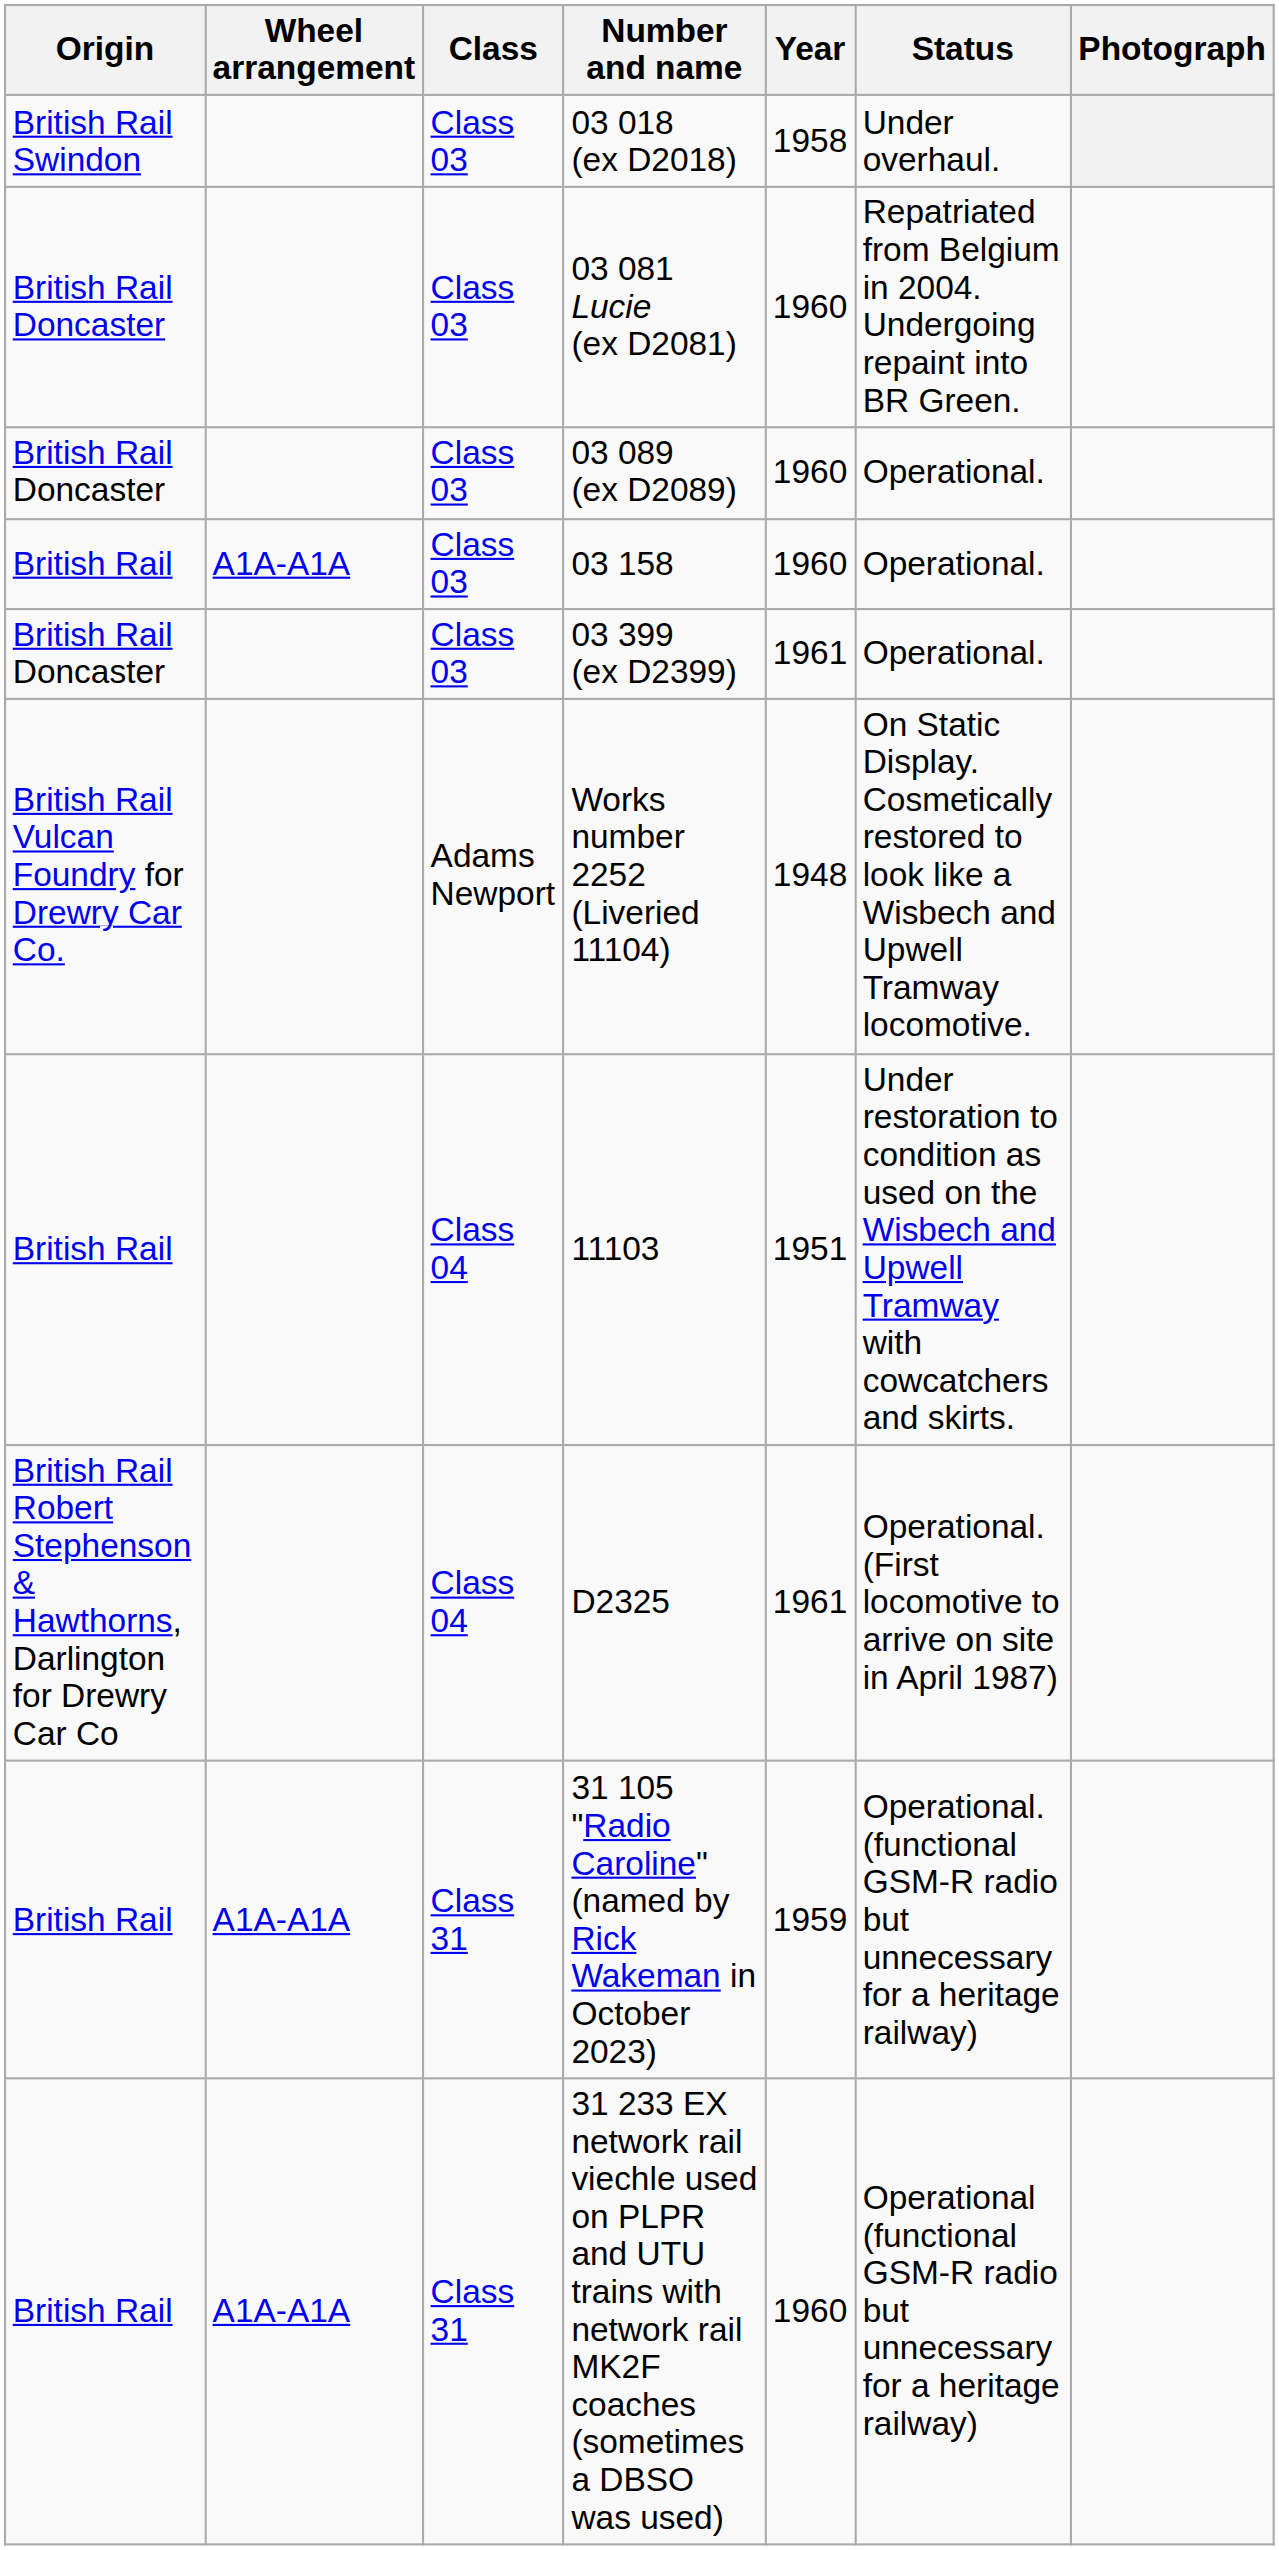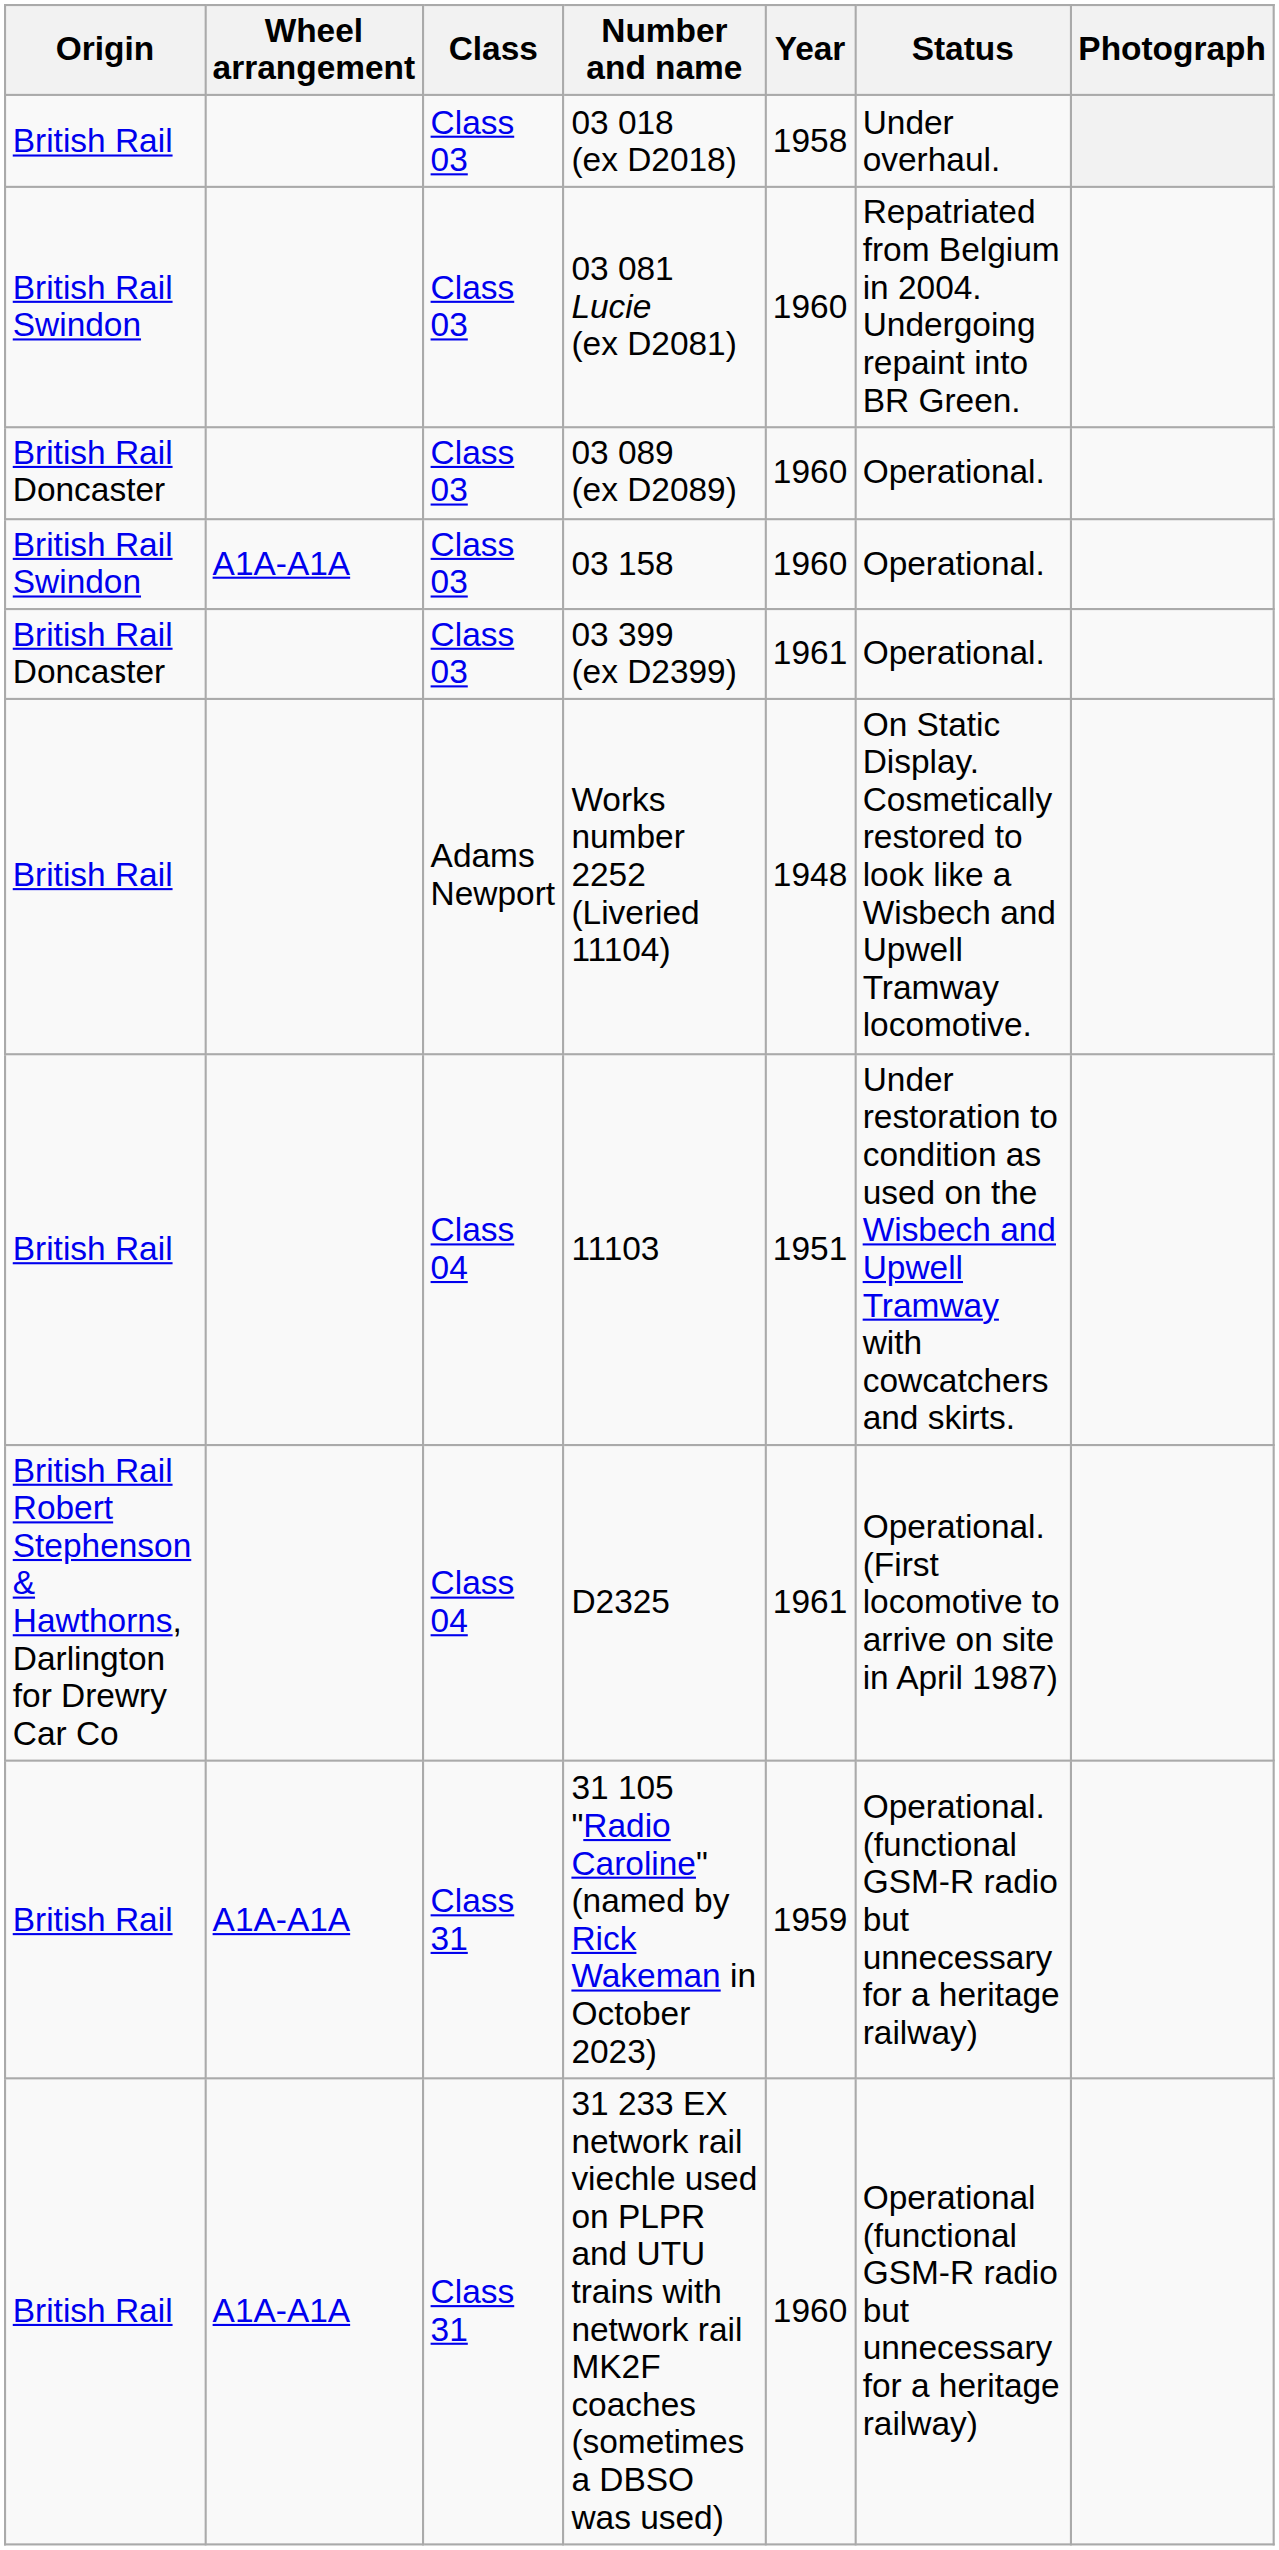(93, 140) British Rail Swindon -> (93, 140) British Rail
(93, 306) British Rail Doncaster -> (93, 306) British Rail Swindon
(93, 562) British Rail -> (93, 562) British Rail Swindon
(98, 875) British Rail Vulcan Foundry for Drewry Car Co. -> (93, 875) British Rail
